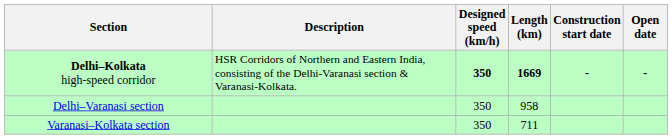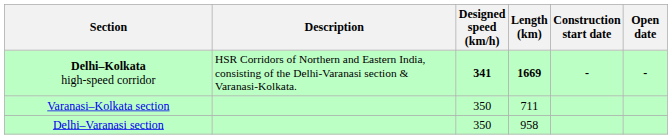(482, 73) 350 -> (482, 73) 341
rows swapped: (108, 105) <-> (108, 124)
